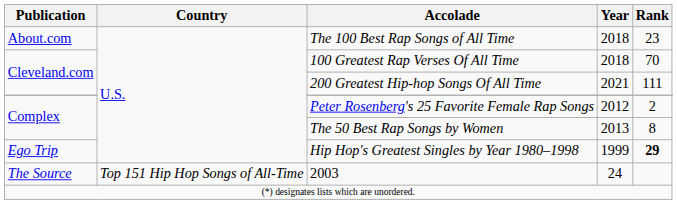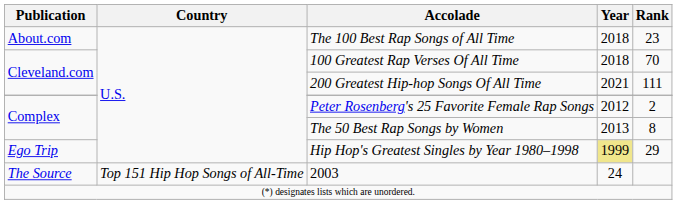(615, 151) no background -> (615, 151) khaki background
(652, 151) bold -> (652, 151) normal
